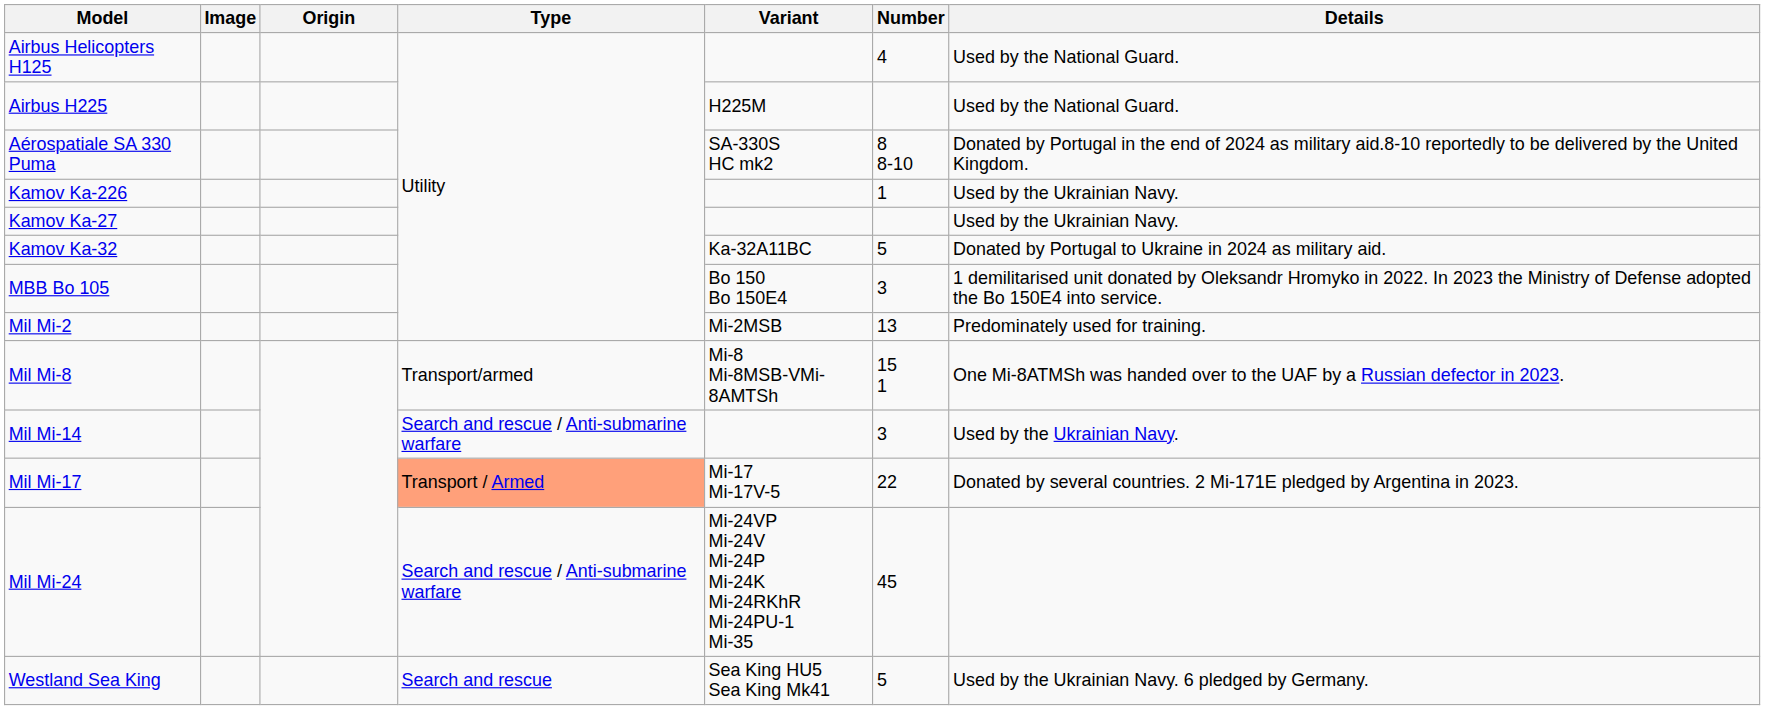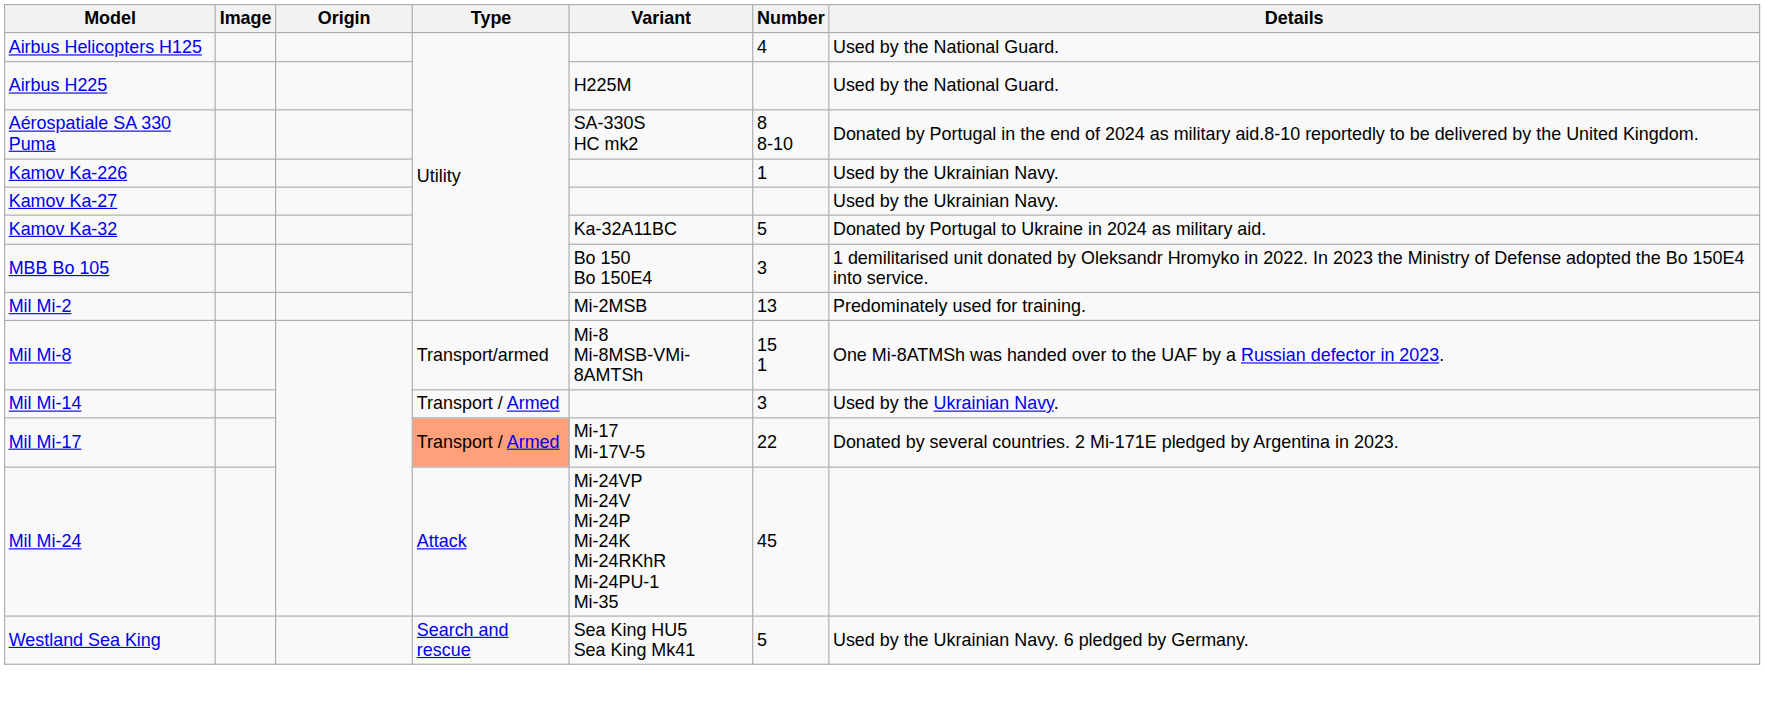(544, 433) Search and rescue / Anti-submarine warfare -> (488, 403) Transport / Armed
(544, 581) Search and rescue / Anti-submarine warfare -> (442, 541) Attack
